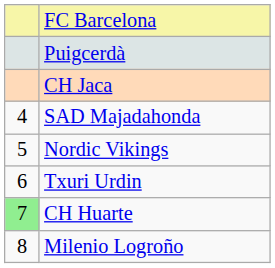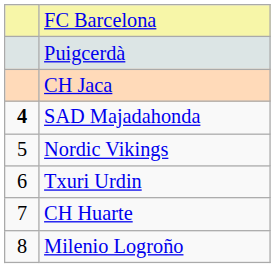(22, 117) normal -> (22, 117) bold
(22, 213) lightgreen background -> (22, 213) no background
